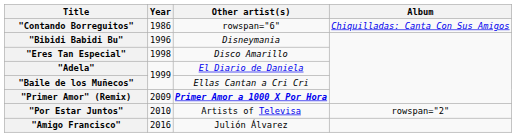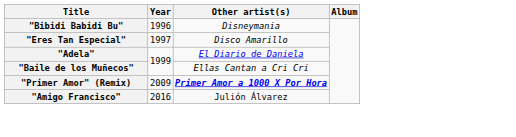- row: (76, 26)
(160, 54) 1998 -> (160, 40) 1997
- row: (76, 111)
